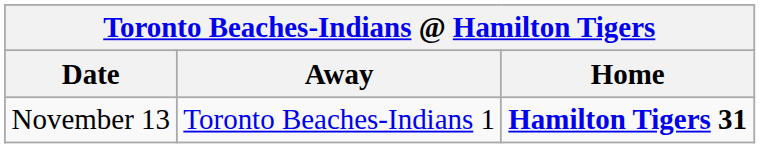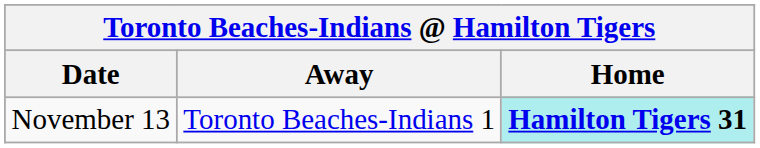(628, 119) no background -> (628, 119) paleturquoise background
